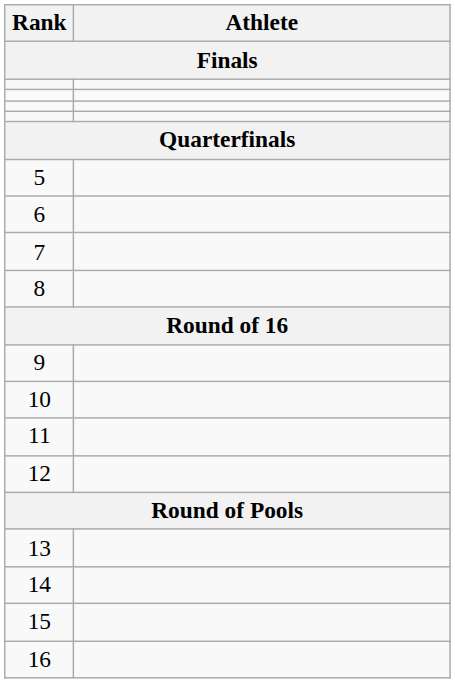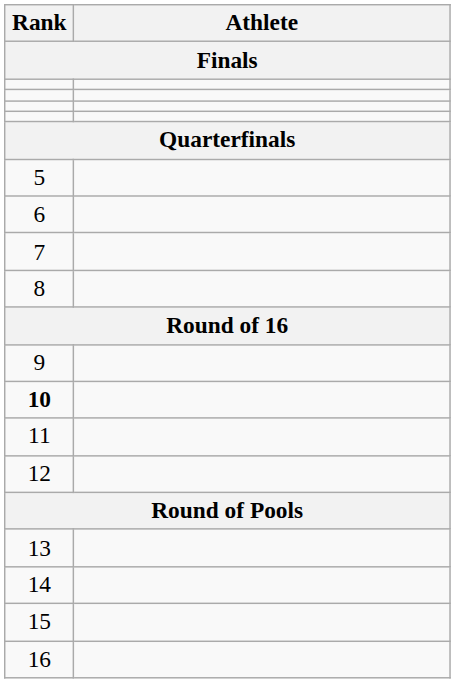(39, 399) normal -> (39, 399) bold
